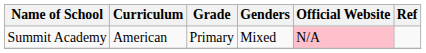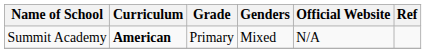(140, 37) normal -> (142, 37) bold
(308, 37) pink background -> (308, 37) no background
